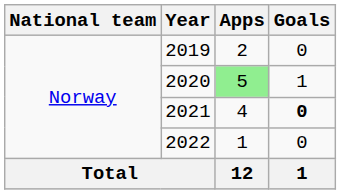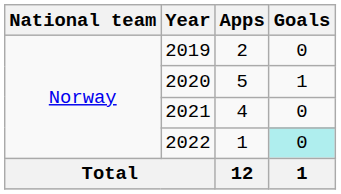(242, 82) lightgreen background -> (242, 82) no background
(302, 112) bold -> (302, 112) normal
(302, 143) no background -> (302, 143) paleturquoise background
